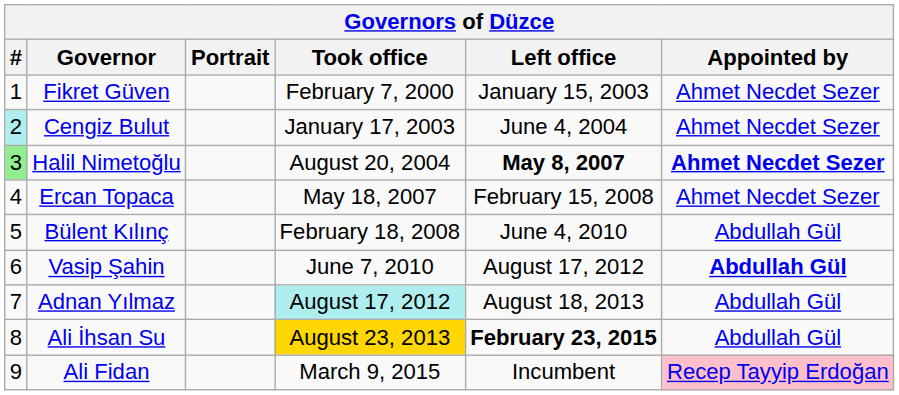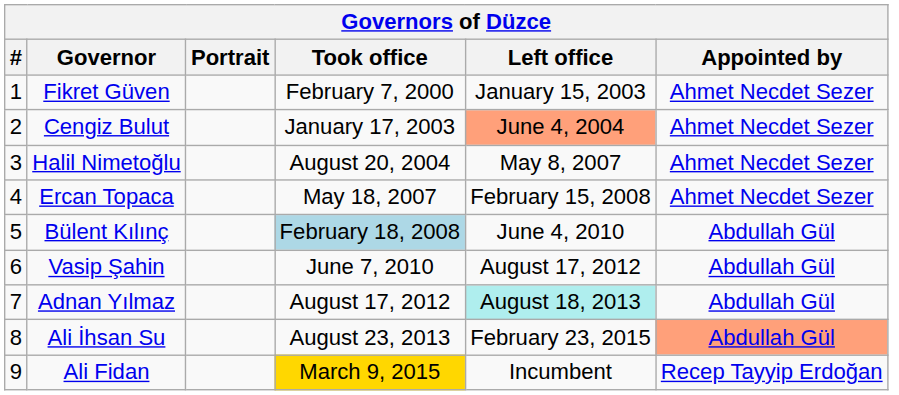(16, 127) paleturquoise background -> (16, 127) no background
(564, 127) no background -> (560, 127) lightsalmon background
(16, 162) lightgreen background -> (16, 162) no background
(564, 162) bold -> (560, 162) normal
(778, 162) bold -> (772, 162) normal
(370, 232) no background -> (370, 232) lightblue background
(778, 267) bold -> (772, 267) normal
(370, 302) paleturquoise background -> (370, 302) no background
(564, 302) no background -> (560, 302) paleturquoise background
(370, 337) gold background -> (370, 337) no background
(564, 337) bold -> (560, 337) normal
(778, 337) no background -> (772, 337) lightsalmon background
(370, 372) no background -> (370, 372) gold background
(778, 372) pink background -> (772, 372) no background
